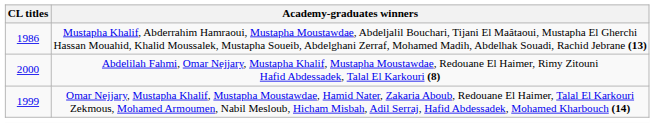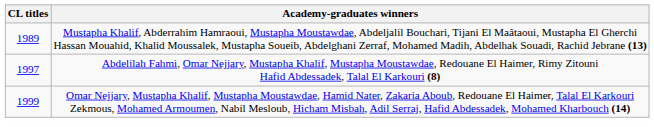(28, 38) 1986 -> (28, 38) 1989
(28, 70) 2000 -> (28, 70) 1997
